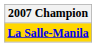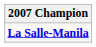(48, 32) gold background -> (48, 32) no background
